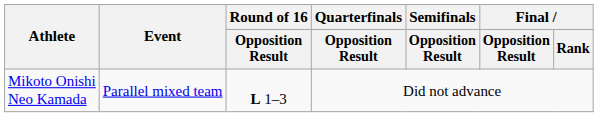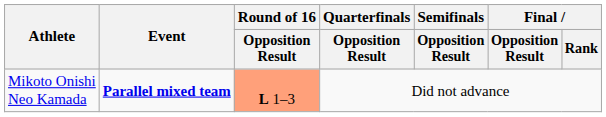(163, 90) normal -> (167, 90) bold
(269, 99) no background -> (277, 99) lightsalmon background
